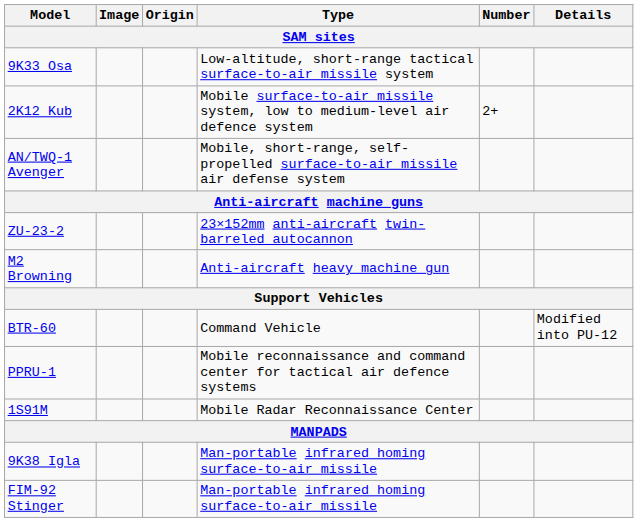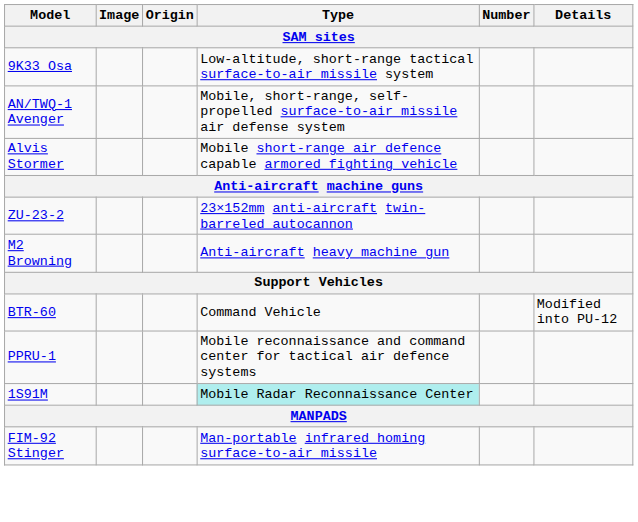- row: (40, 112)
+ row: (36, 157)
(337, 410) no background -> (337, 395) paleturquoise background
- row: (44, 461)
